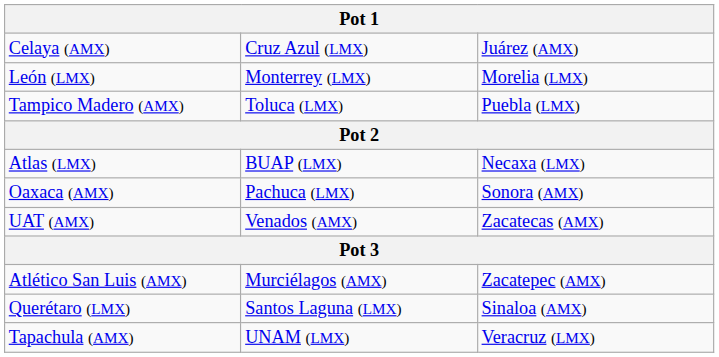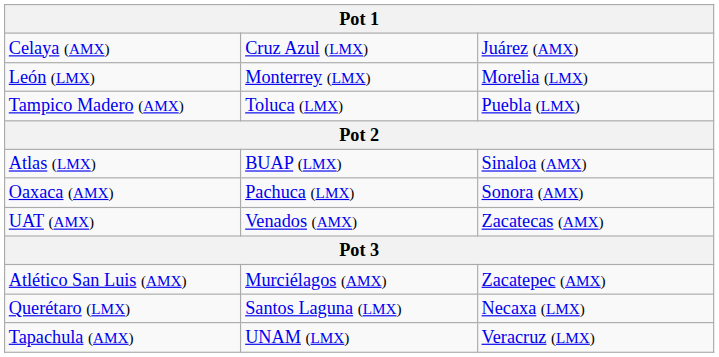(533, 163) Necaxa (LMX) -> (534, 163) Sinaloa (AMX)
(534, 308) Sinaloa (AMX) -> (533, 308) Necaxa (LMX)
